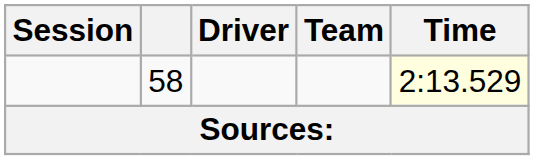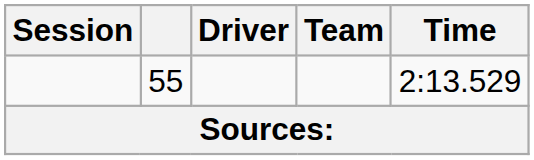(166, 80) 58 -> (166, 80) 55
(460, 80) lightyellow background -> (460, 80) no background
